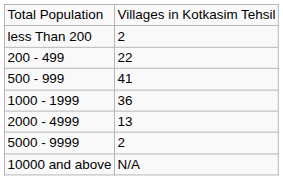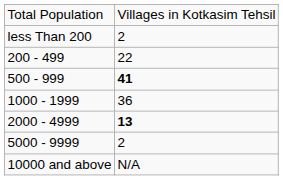(125, 79) normal -> (125, 79) bold
(125, 121) normal -> (125, 121) bold
